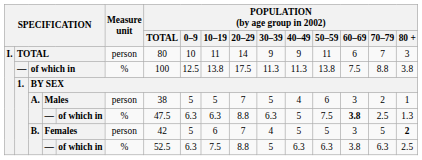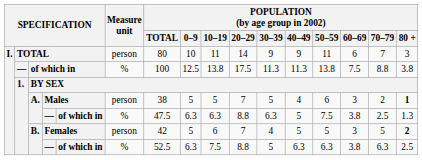(407, 100) normal -> (407, 100) bold
(355, 115) bold -> (355, 115) normal
